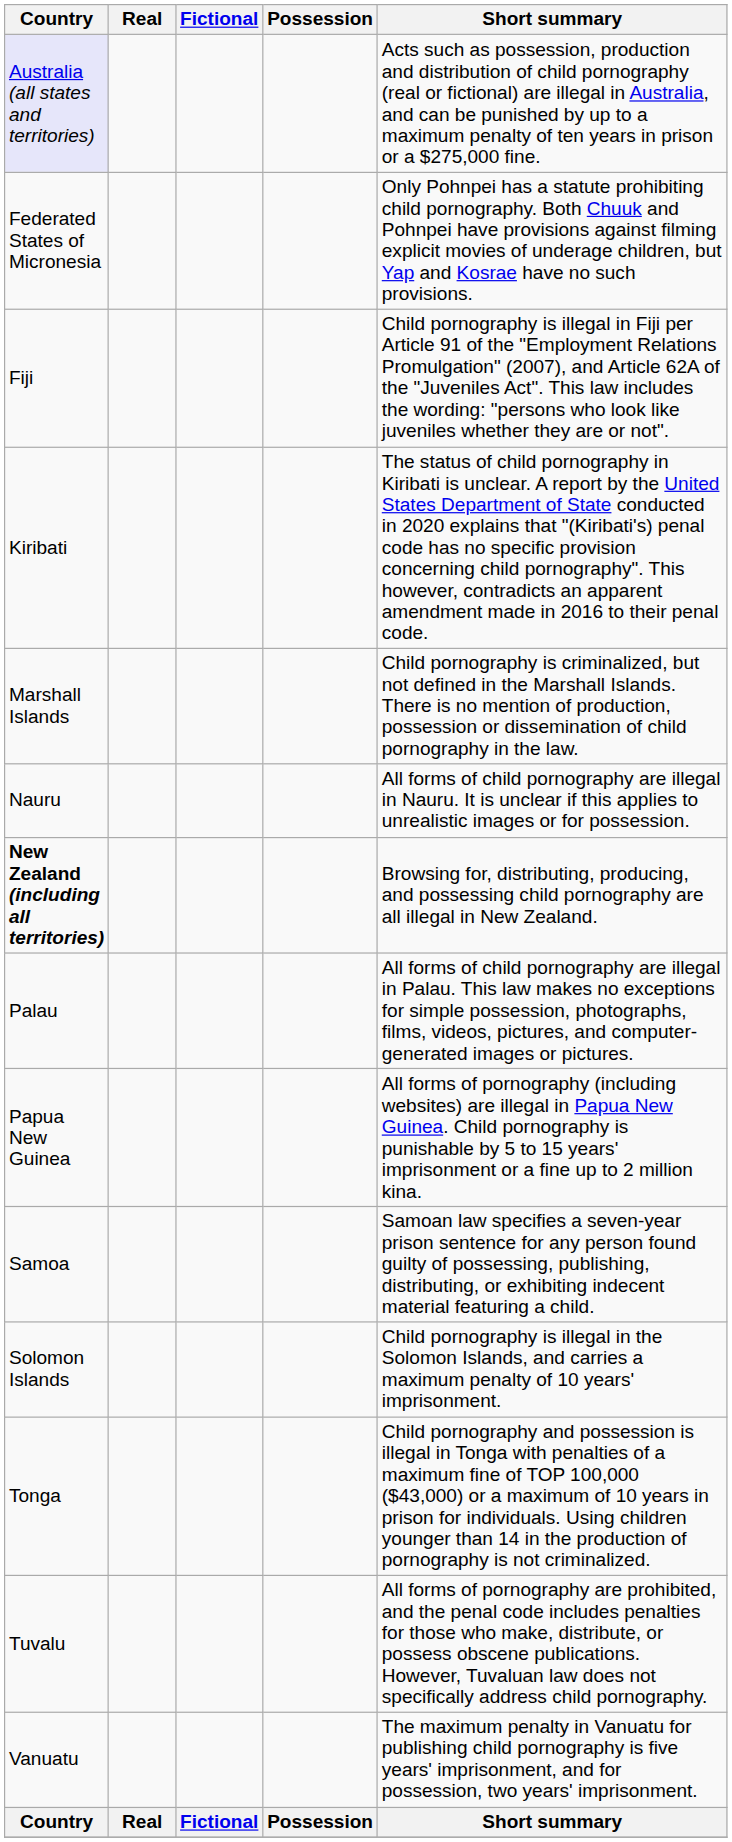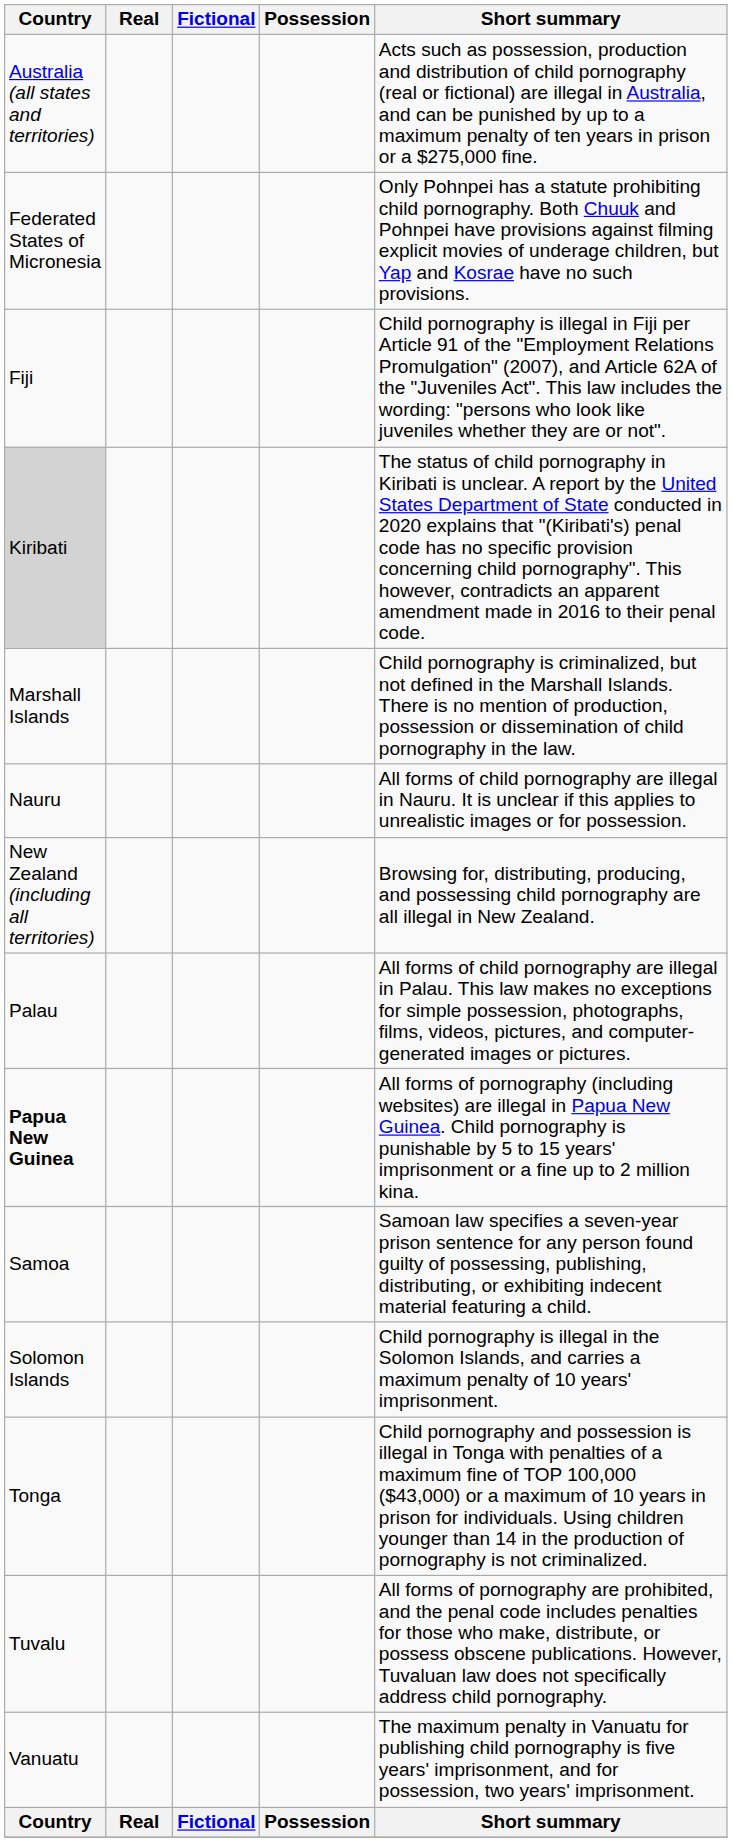(52, 103) lavender background -> (52, 103) no background
(38, 547) no background -> (38, 547) lightgrey background
(57, 894) bold -> (52, 894) normal
(40, 1137) normal -> (41, 1137) bold
